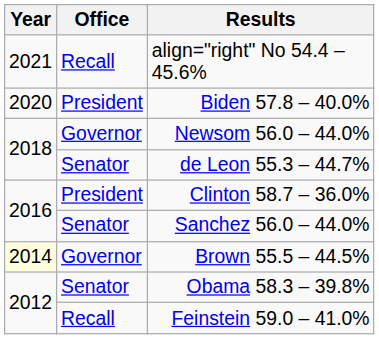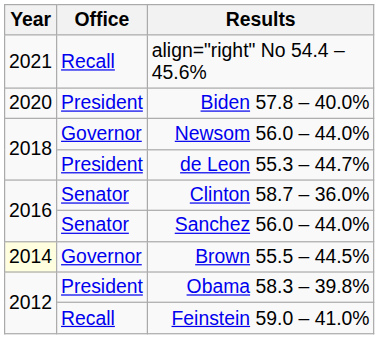(95, 164) Senator -> (102, 164) President
(102, 195) President -> (95, 195) Senator
(95, 287) Senator -> (102, 287) President
